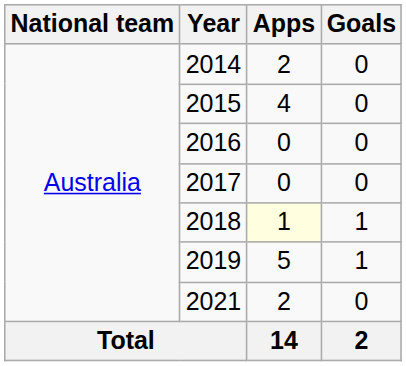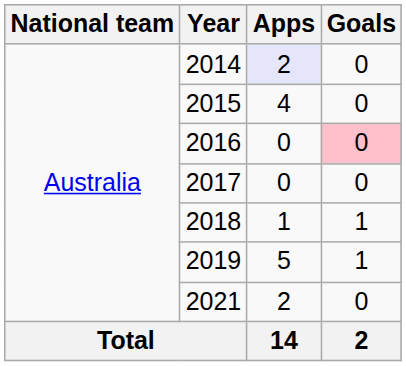(284, 63) no background -> (284, 63) lavender background
(361, 143) no background -> (361, 143) pink background
(284, 222) lightyellow background -> (284, 222) no background
